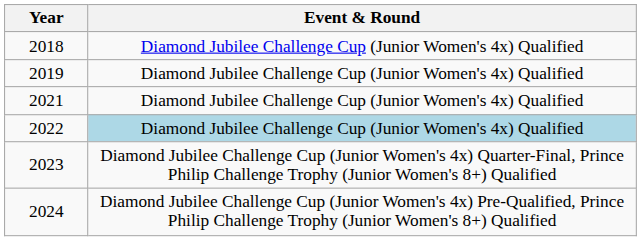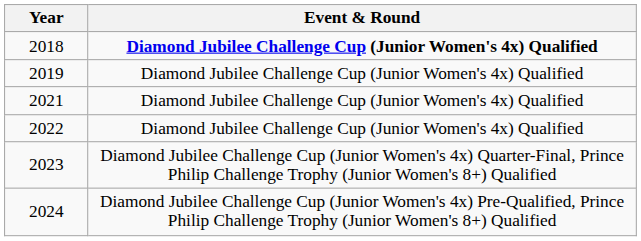(362, 45) normal -> (362, 45) bold
(362, 127) lightblue background -> (362, 127) no background
